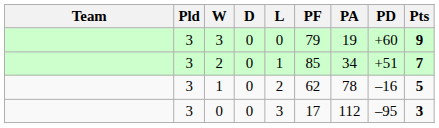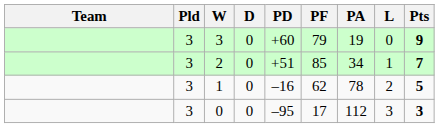columns swapped: (279, 16) <-> (386, 16)
